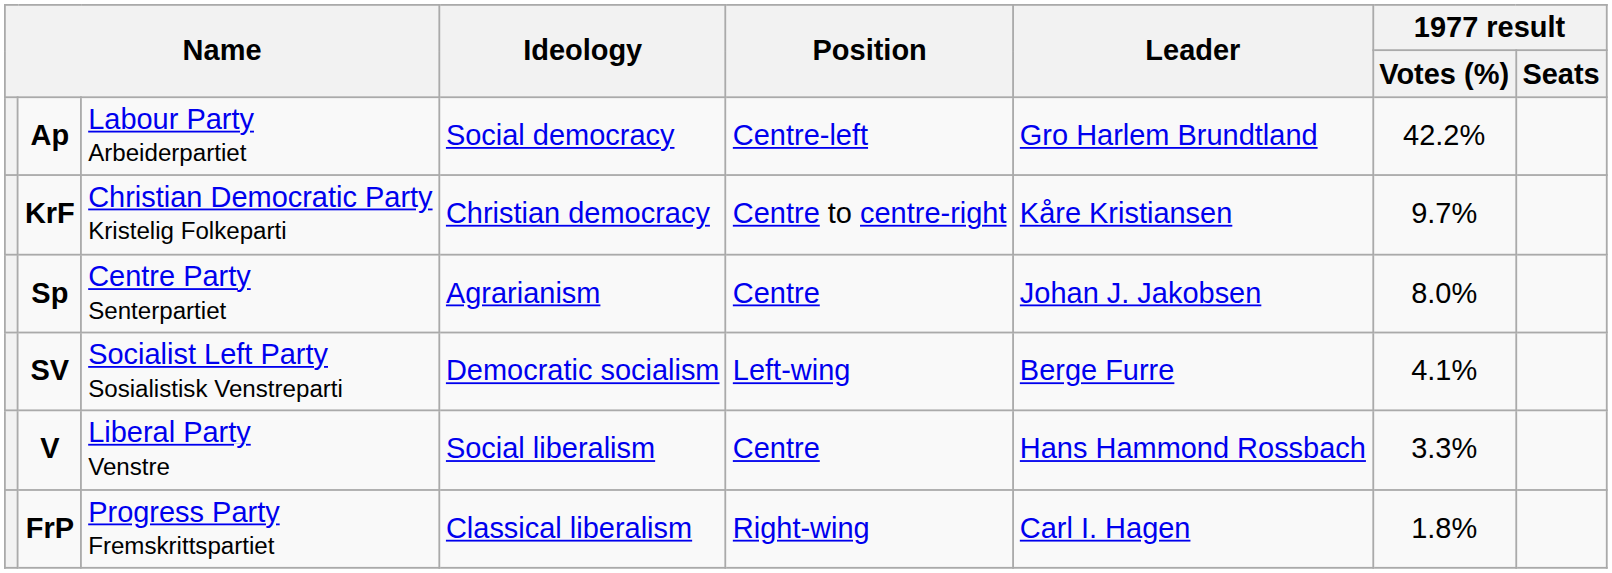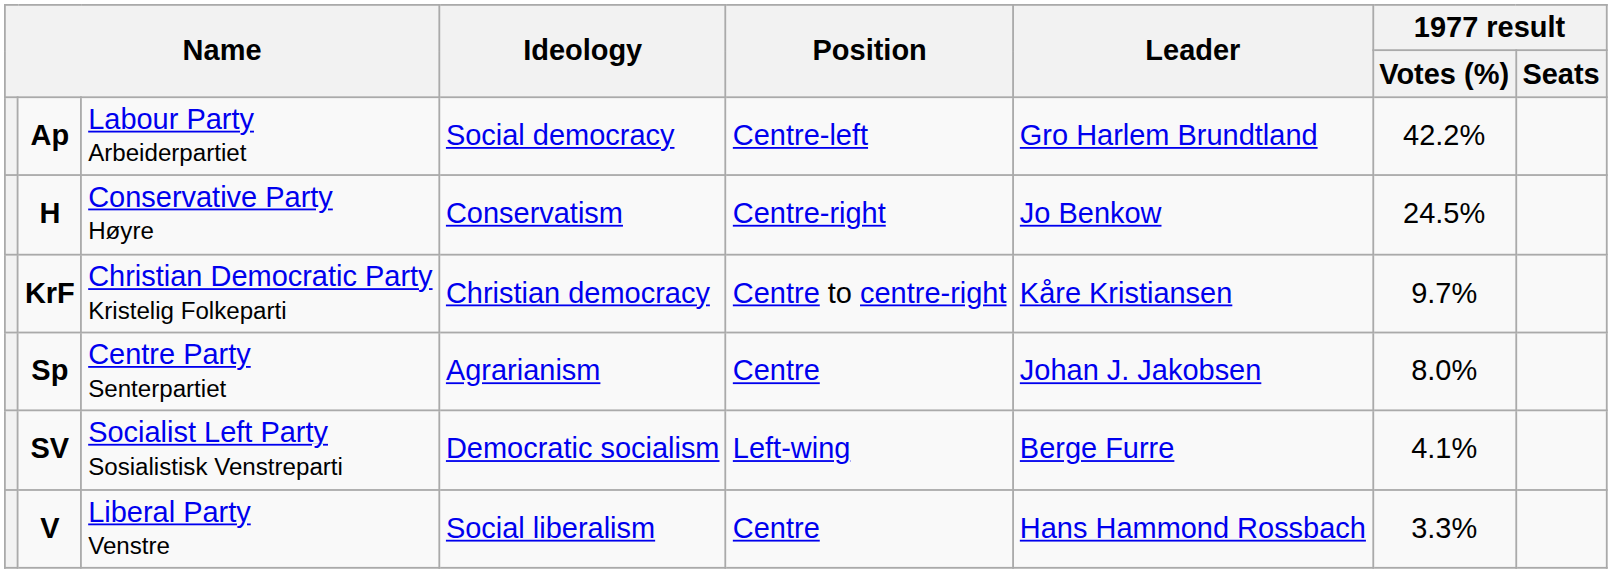+ row: (50, 214)
- row: (50, 528)
